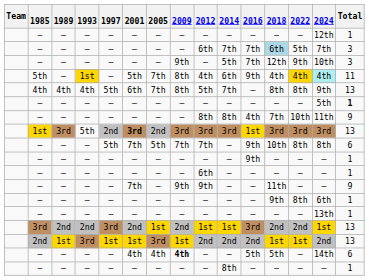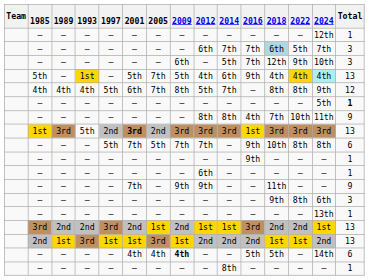(182, 62) 9th -> (182, 62) 6th
(182, 76) 8th -> (182, 76) 5th
(350, 76) 11 -> (350, 76) 13
(350, 90) 13 -> (350, 90) 12
(350, 200) 1 -> (350, 200) 3
